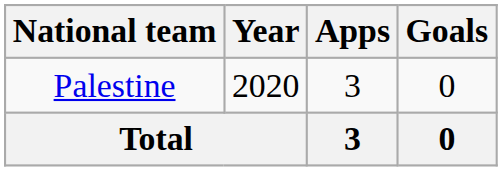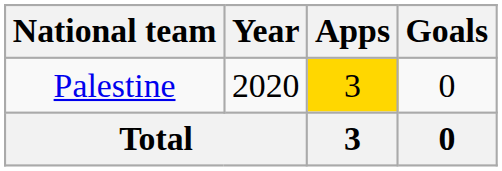(352, 84) no background -> (352, 84) gold background
